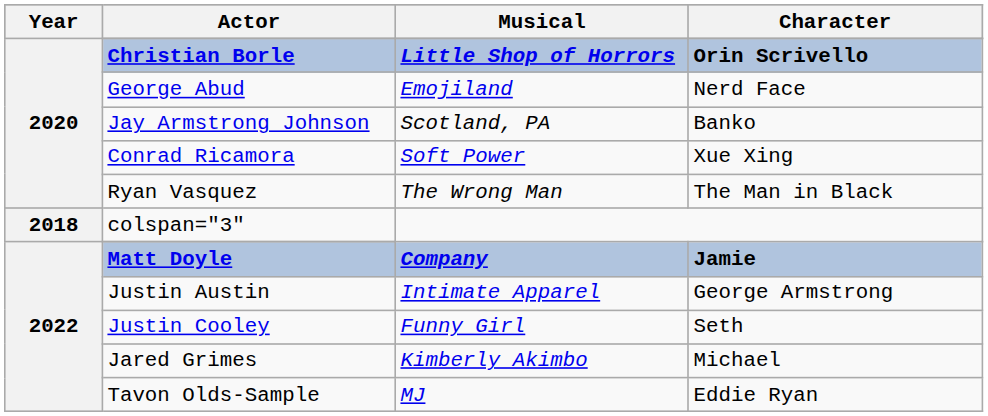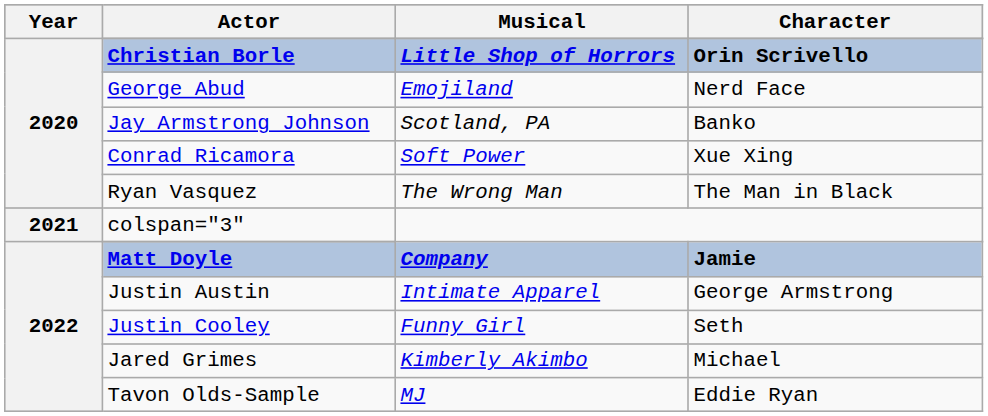(54, 225) 2018 -> (54, 225) 2021
